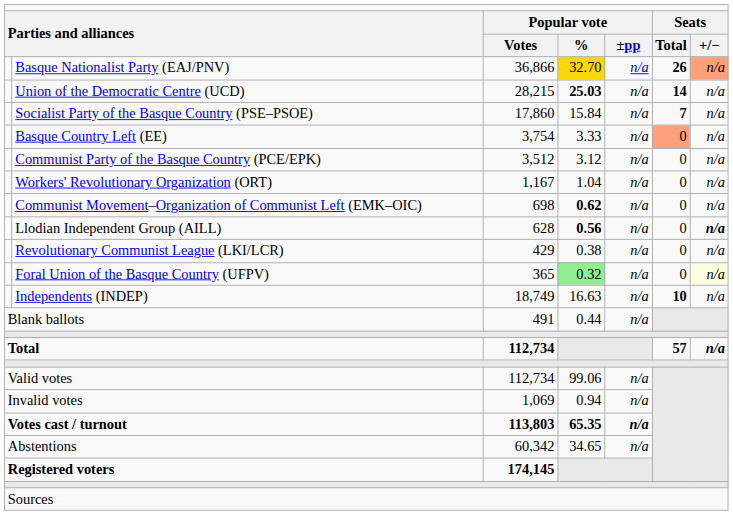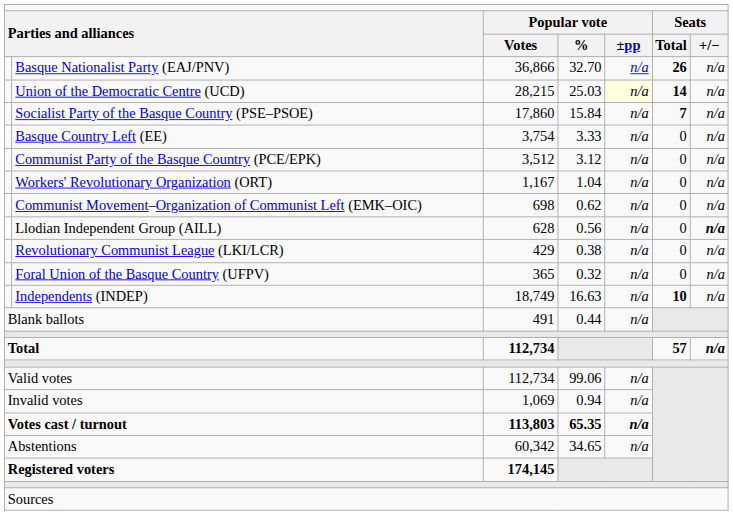(585, 68) gold background -> (585, 68) no background
(716, 68) lightsalmon background -> (716, 68) no background
(585, 91) bold -> (585, 91) normal
(639, 91) no background -> (639, 91) lightyellow background
(683, 136) lightsalmon background -> (683, 136) no background
(589, 205) bold -> (589, 205) normal
(589, 228) bold -> (589, 228) normal
(589, 273) lightgreen background -> (589, 273) no background
(716, 273) lightyellow background -> (716, 273) no background
